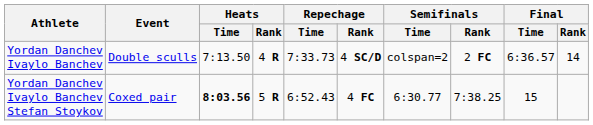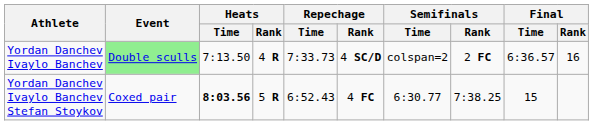(153, 57) no background -> (153, 57) lightgreen background
(573, 57) 14 -> (573, 57) 16
